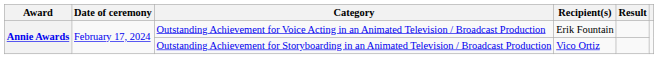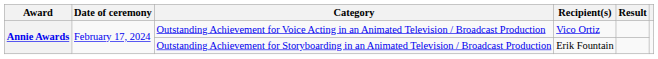(585, 29) Erik Fountain -> (578, 29) Vico Ortiz
(578, 45) Vico Ortiz -> (585, 45) Erik Fountain
